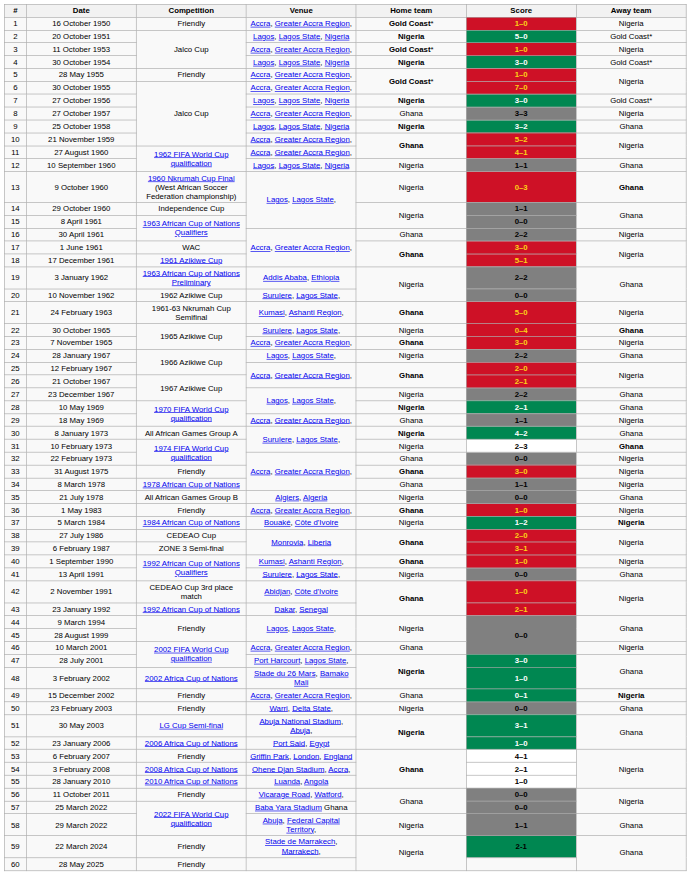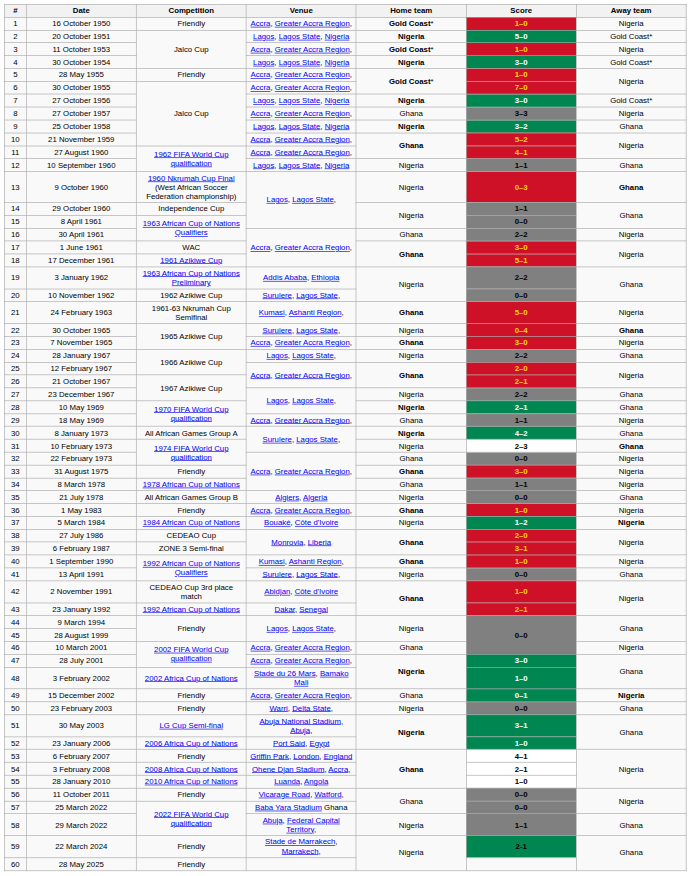(301, 661) Port Harcourt, Lagos State, -> (301, 661) Accra, Greater Accra Region,
